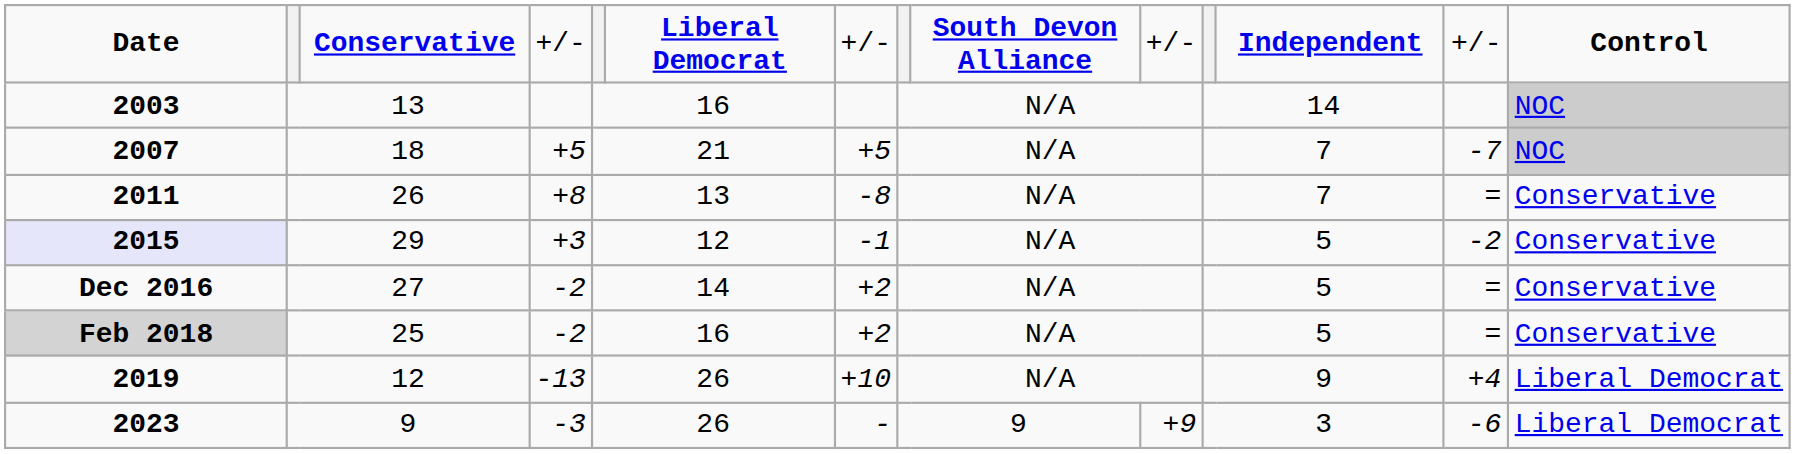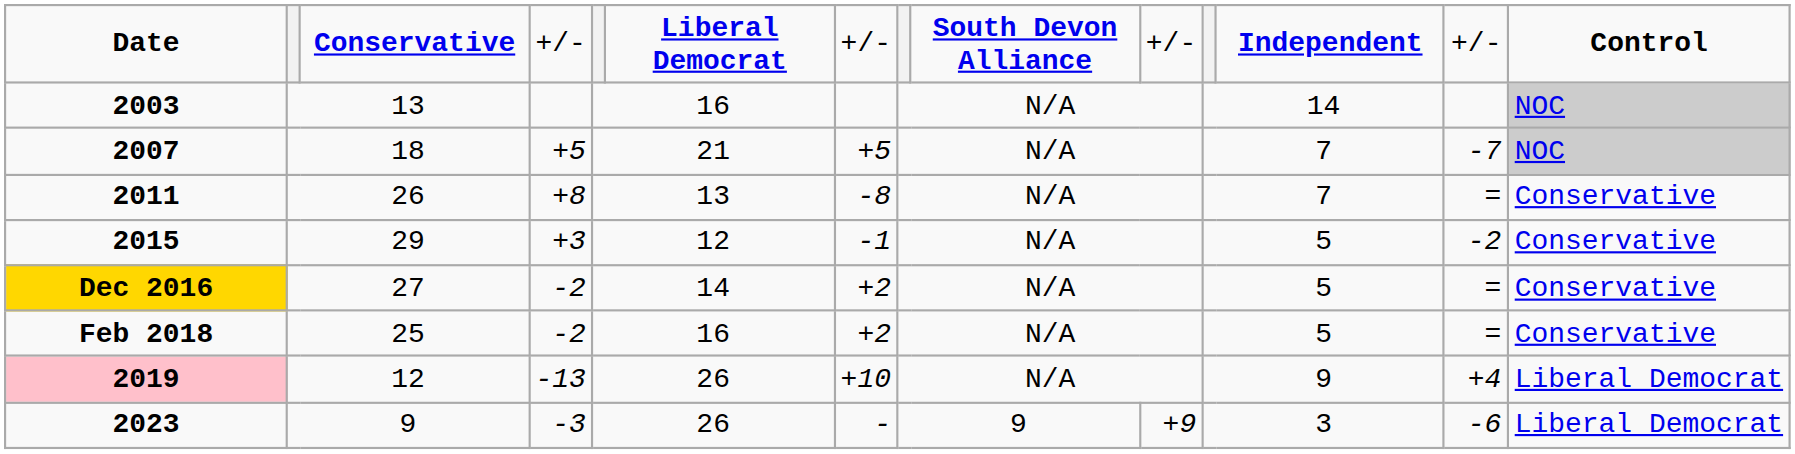(146, 242) lavender background -> (146, 242) no background
(146, 288) no background -> (146, 288) gold background
(146, 333) lightgrey background -> (146, 333) no background
(146, 379) no background -> (146, 379) pink background
